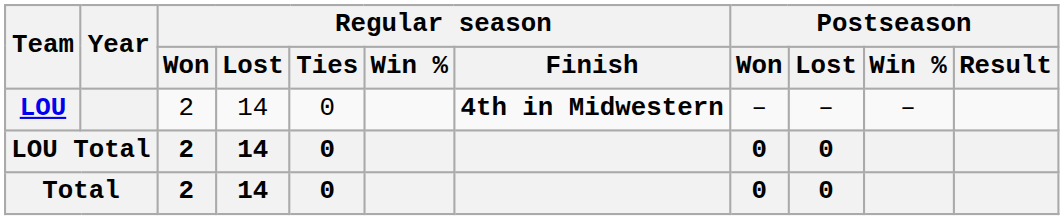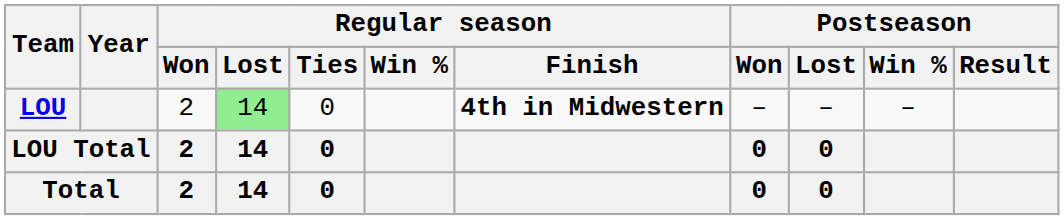(253, 110) no background -> (253, 110) lightgreen background
